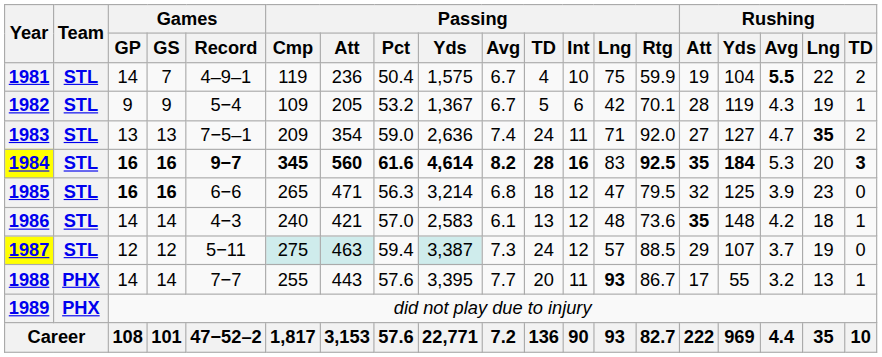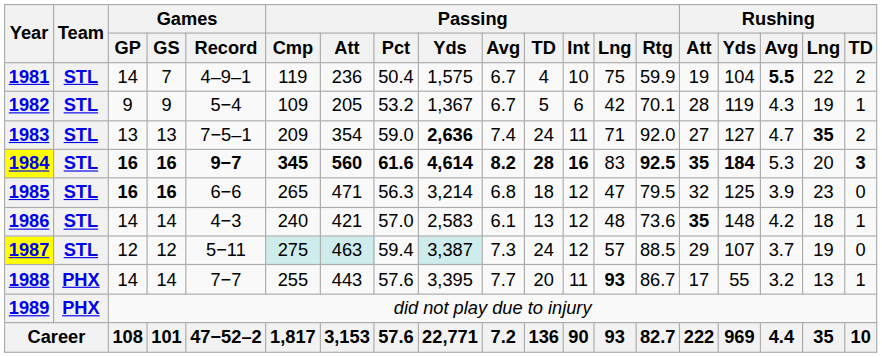(450, 134) normal -> (450, 134) bold
